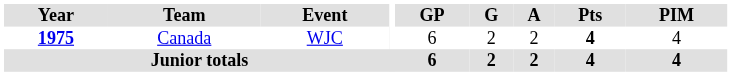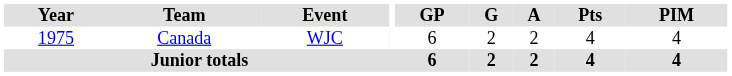(56, 37) bold -> (56, 37) normal
(590, 37) bold -> (590, 37) normal
